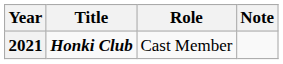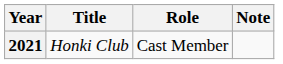(91, 44) bold -> (90, 44) normal
